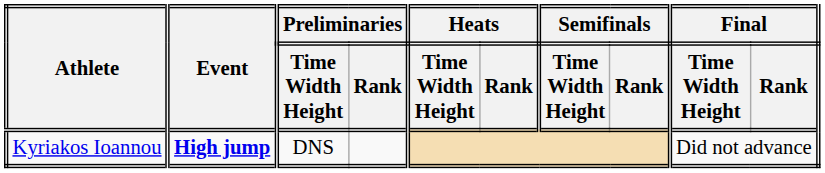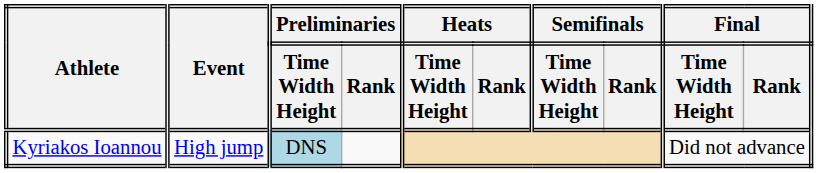(222, 147) bold -> (219, 147) normal
(313, 147) no background -> (306, 147) lightblue background
